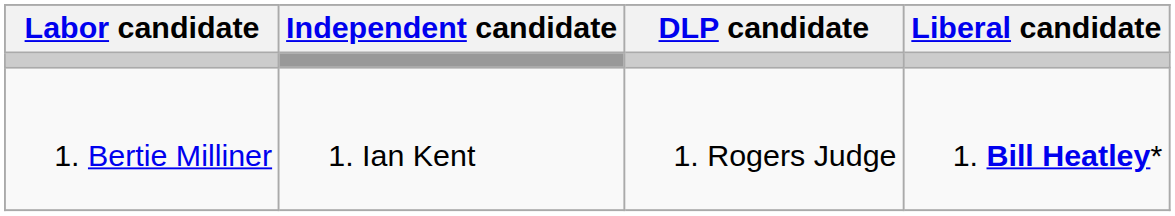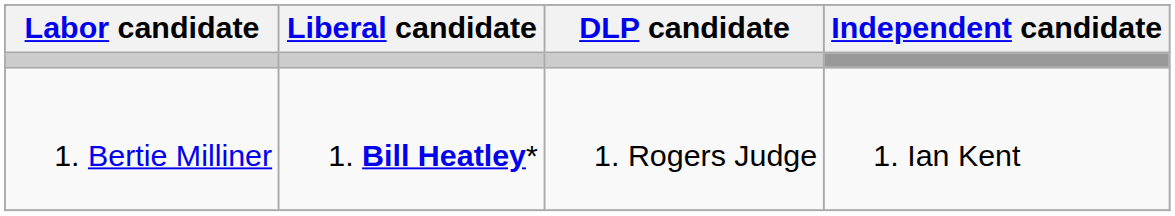columns swapped: (1036, 28) <-> (452, 28)
